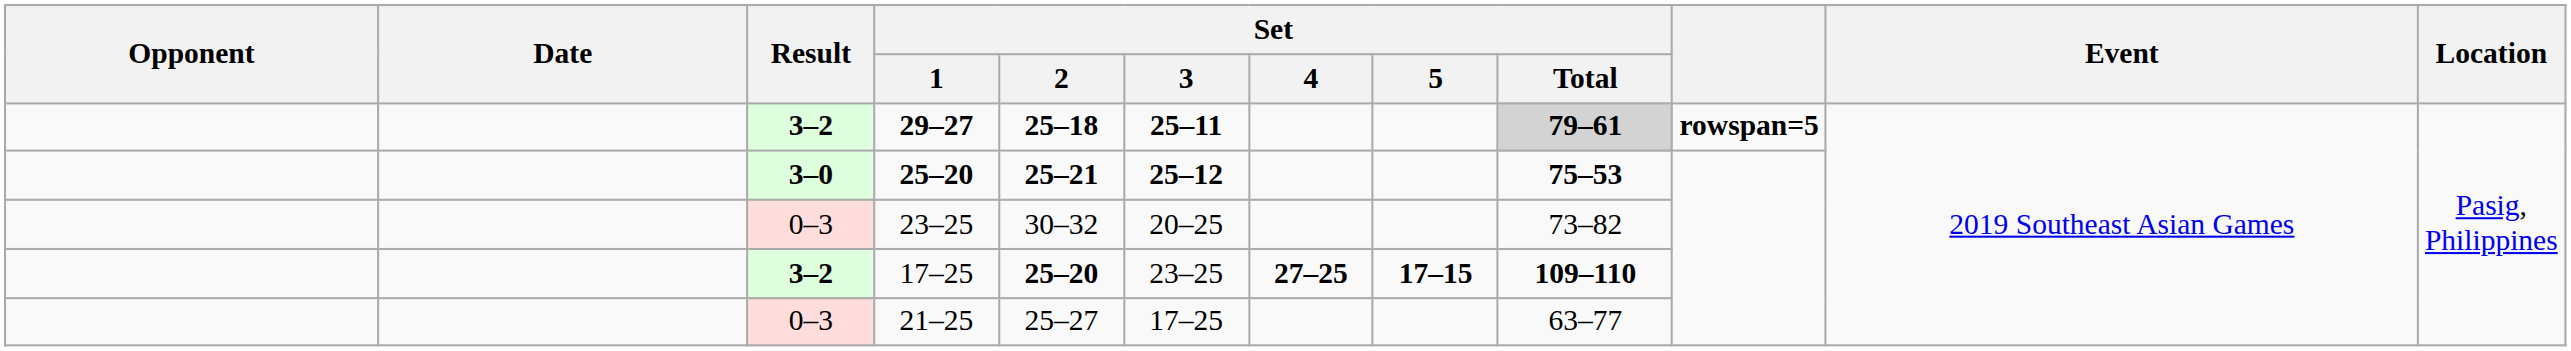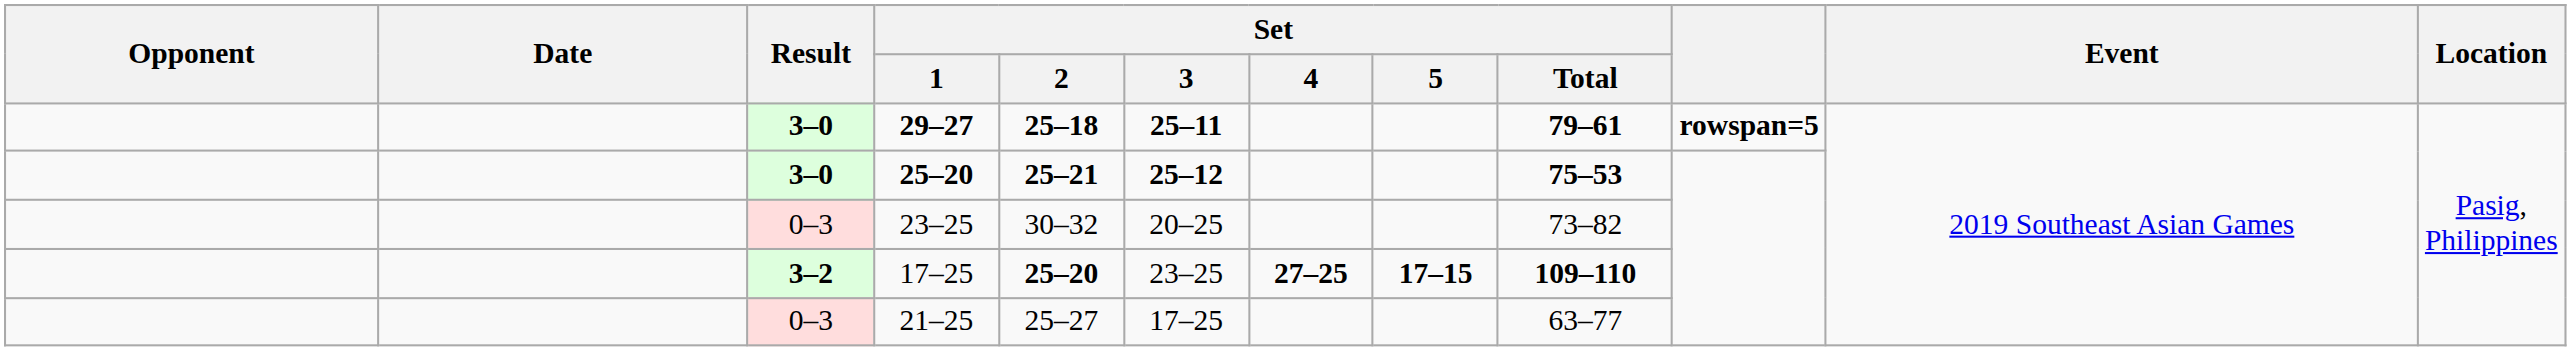(811, 126) 3–2 -> (811, 126) 3–0
(1585, 126) lightgrey background -> (1585, 126) no background
